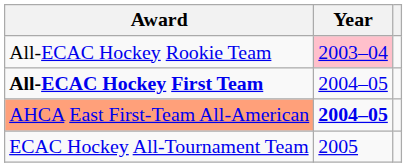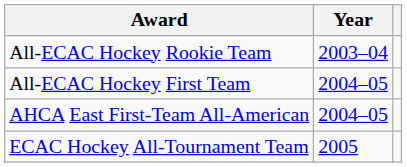(353, 51) pink background -> (353, 51) no background
(136, 83) bold -> (130, 83) normal
(159, 114) lightsalmon background -> (159, 114) no background
(353, 114) bold -> (353, 114) normal
